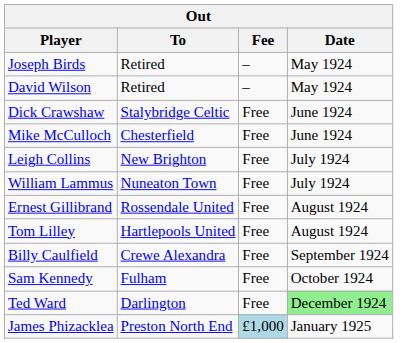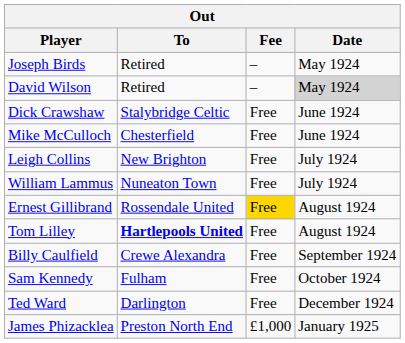(321, 87) no background -> (329, 87) lightgrey background
(256, 207) no background -> (263, 207) gold background
(178, 231) normal -> (182, 231) bold
(338, 302) lightgreen background -> (346, 302) no background
(263, 326) lightblue background -> (271, 326) no background
